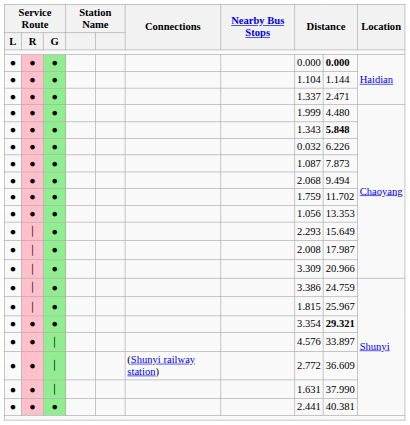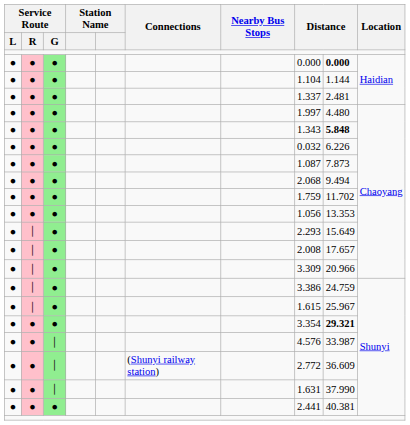(338, 96) 2.471 -> (338, 96) 2.481
(309, 113) 1.999 -> (309, 113) 1.997
(340, 250) 17.987 -> (340, 250) 17.657
(309, 306) 1.815 -> (309, 306) 1.615
(340, 341) 33.897 -> (340, 341) 33.987
